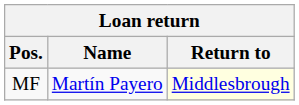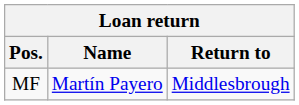(231, 84) lightyellow background -> (231, 84) no background
